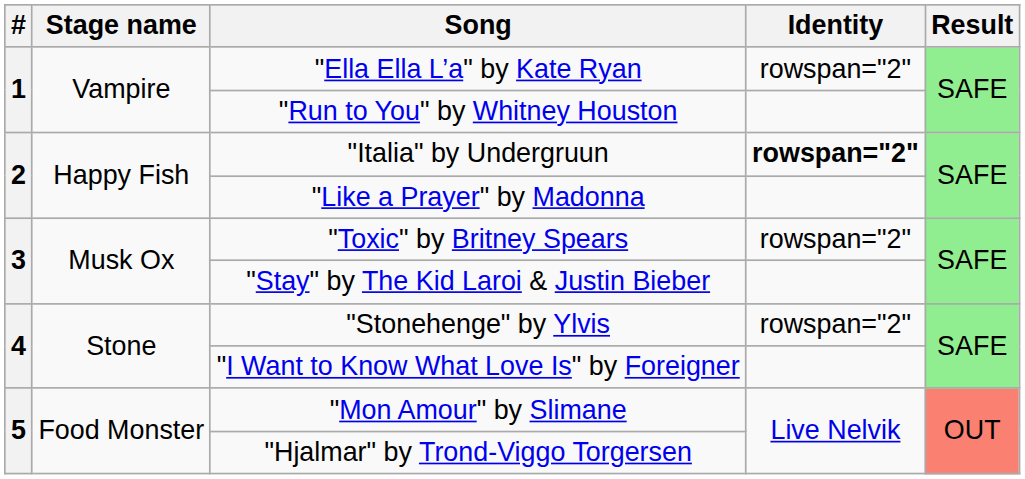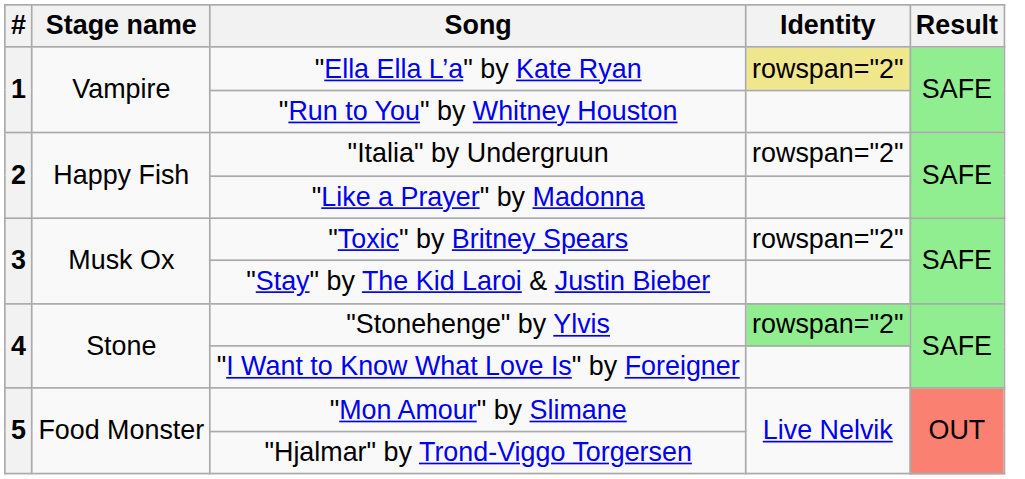(835, 68) no background -> (828, 68) khaki background
(835, 153) bold -> (828, 153) normal
(835, 324) no background -> (828, 324) lightgreen background
